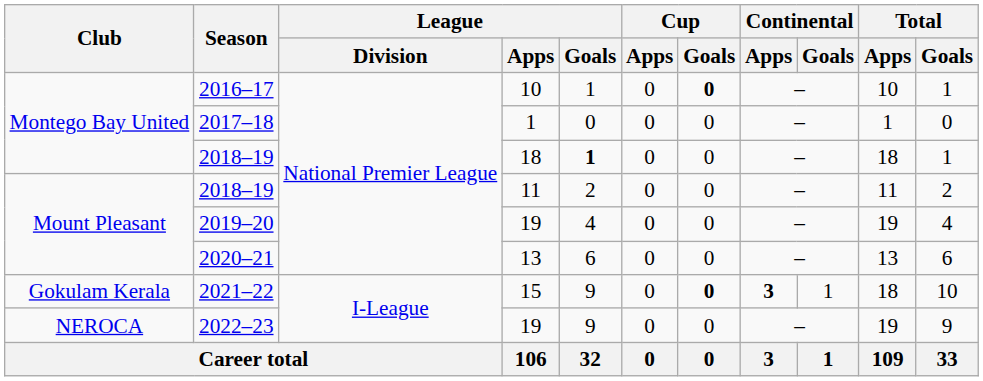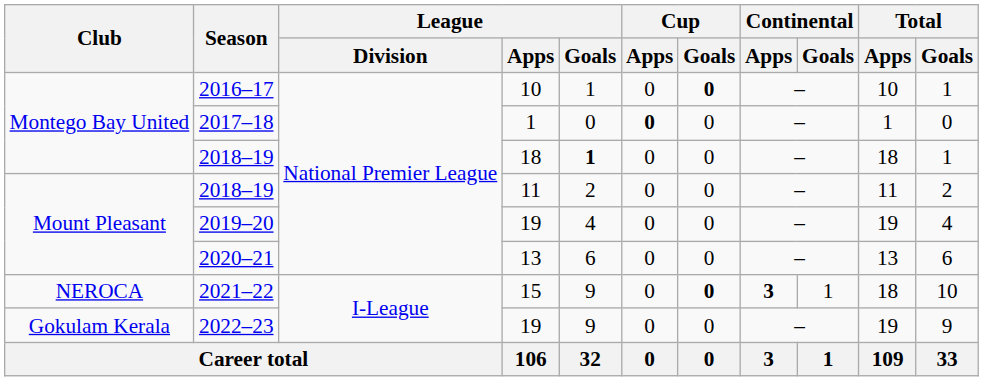(650, 122) normal -> (650, 122) bold
(99, 291) Gokulam Kerala -> (99, 291) NEROCA
(99, 325) NEROCA -> (99, 325) Gokulam Kerala
